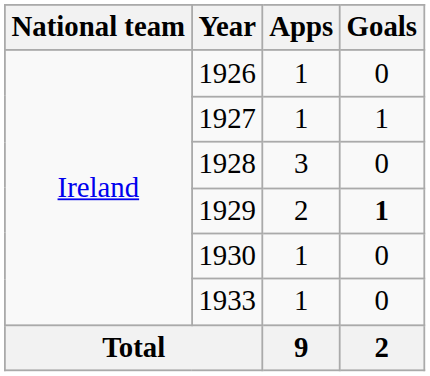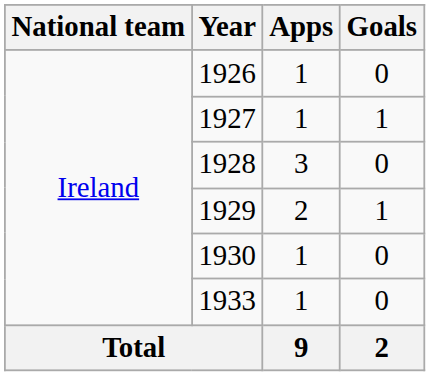(382, 210) bold -> (382, 210) normal
